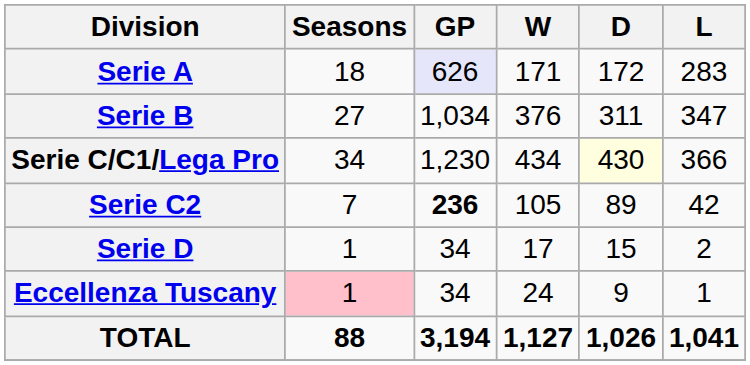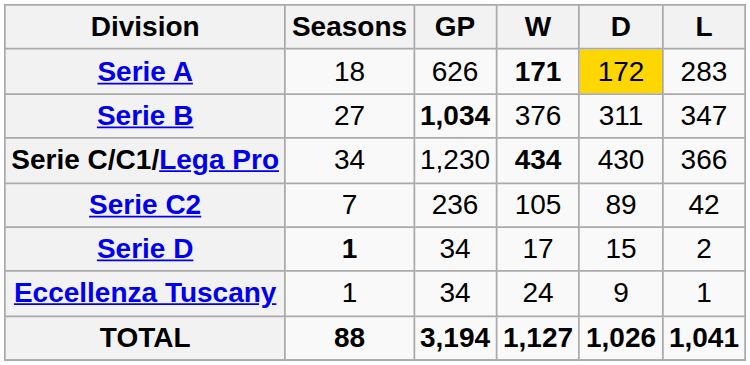(455, 71) lavender background -> (455, 71) no background
(538, 71) normal -> (538, 71) bold
(621, 71) no background -> (621, 71) gold background
(455, 115) normal -> (455, 115) bold
(538, 159) normal -> (538, 159) bold
(621, 159) lightyellow background -> (621, 159) no background
(455, 204) bold -> (455, 204) normal
(349, 248) normal -> (349, 248) bold
(349, 293) pink background -> (349, 293) no background
